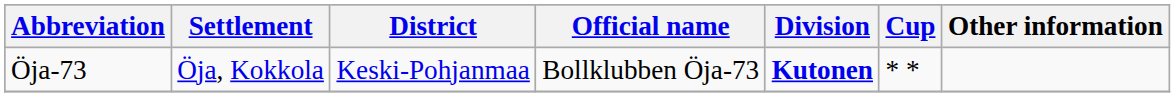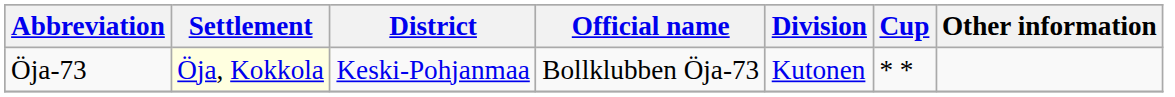(251, 69) no background -> (251, 69) lightyellow background
(822, 69) bold -> (819, 69) normal
